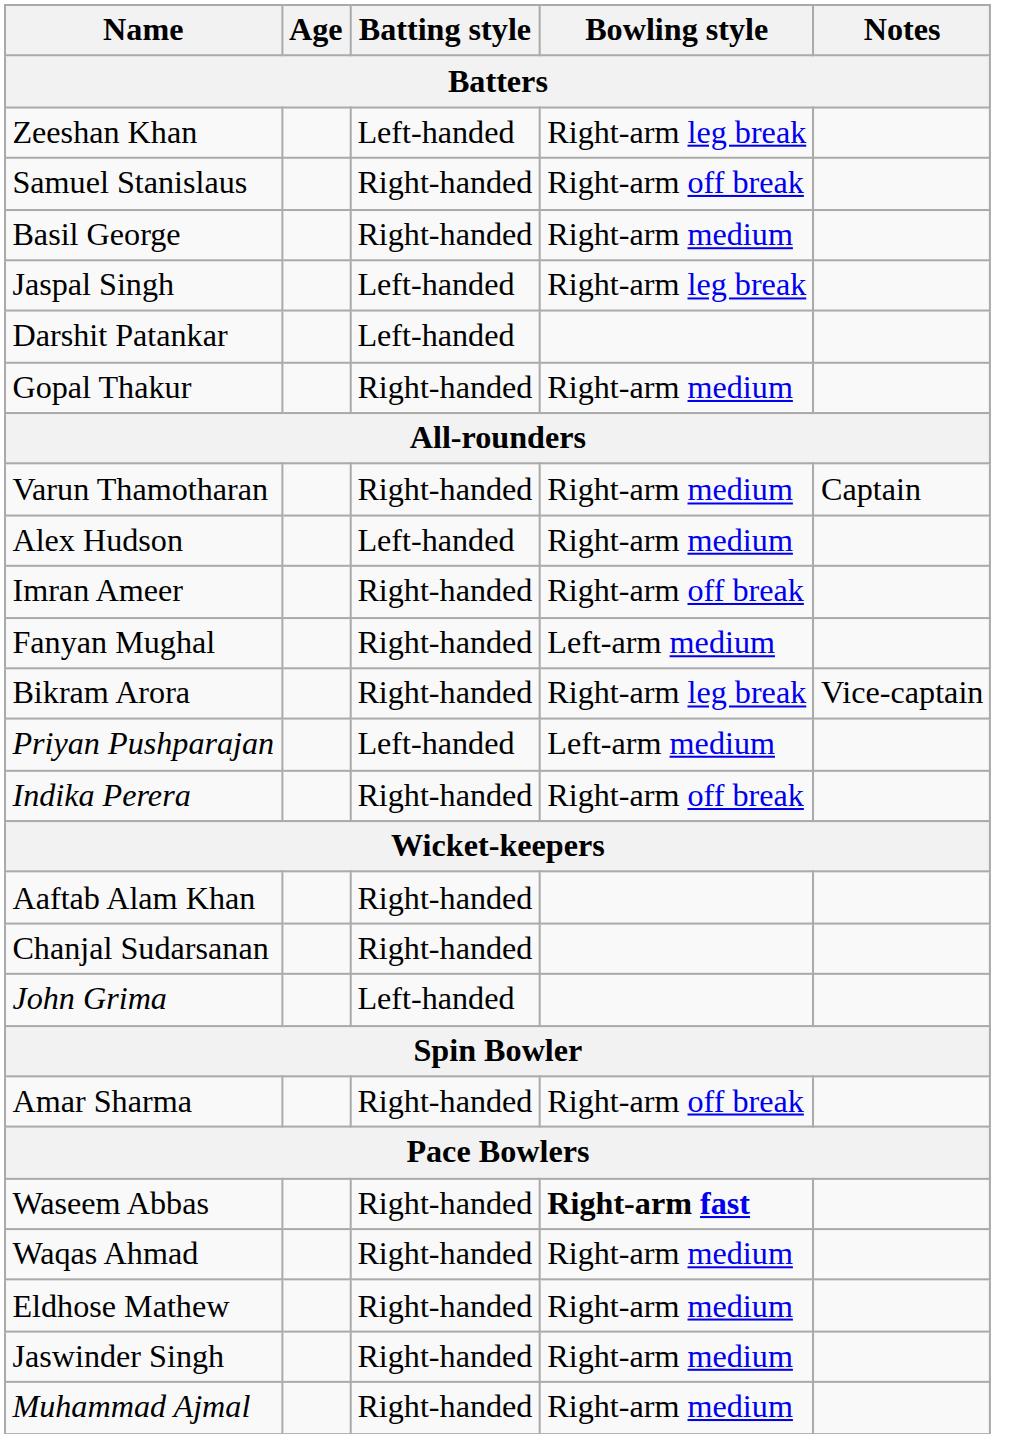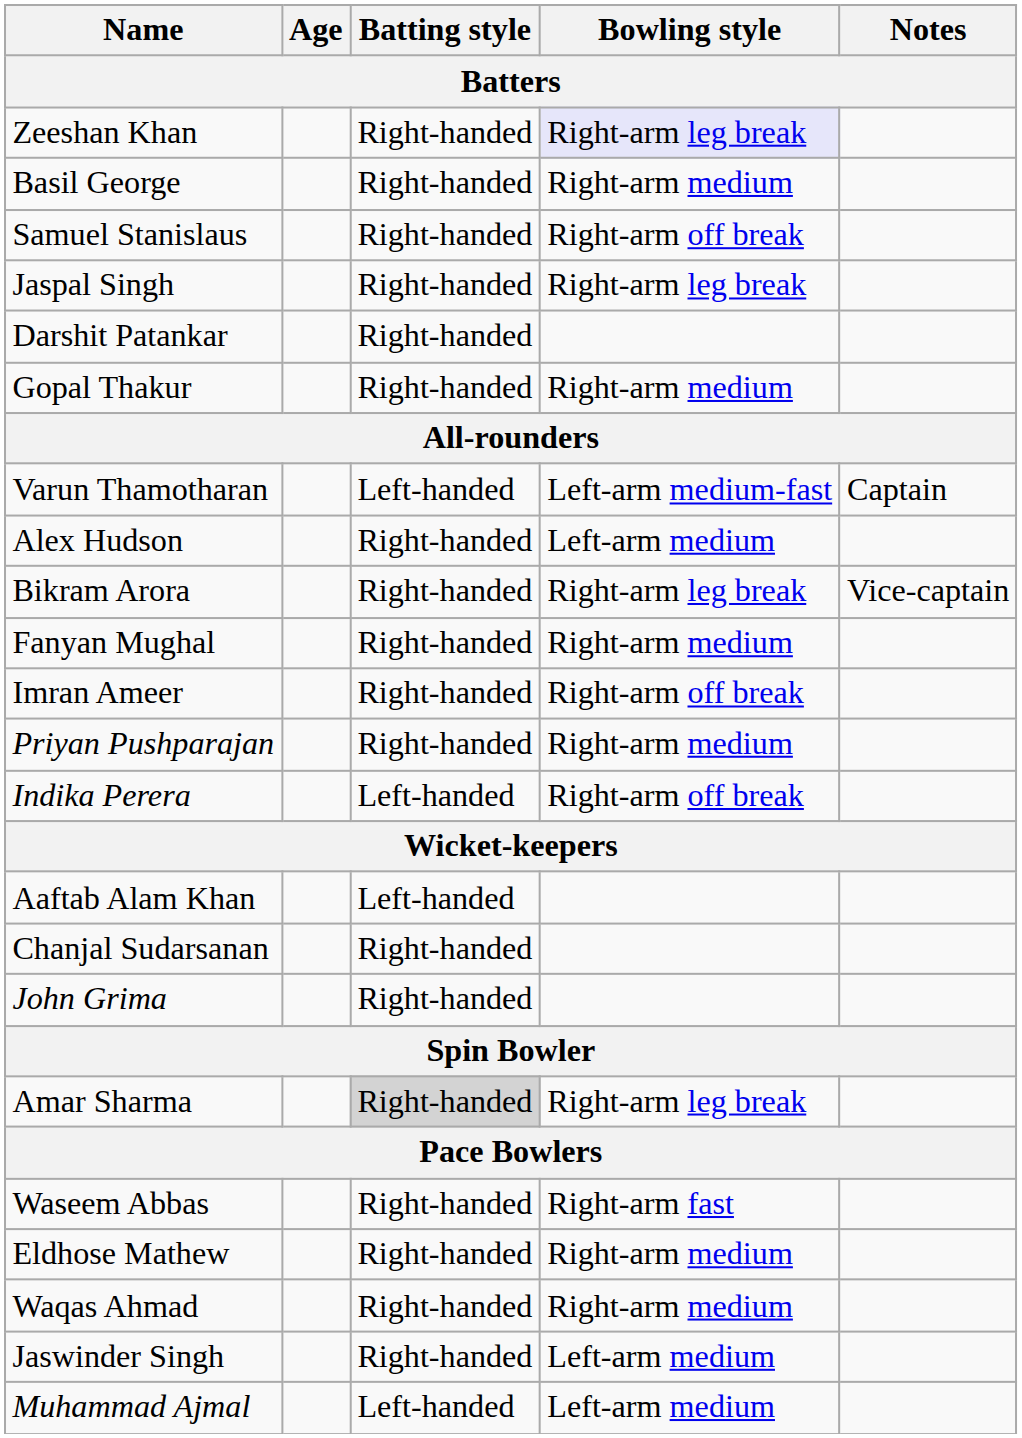(436, 132) Left-handed -> (445, 132) Right-handed
(677, 132) no background -> (677, 132) lavender background
rows swapped: (130, 183) <-> (97, 234)
(436, 285) Left-handed -> (445, 285) Right-handed
(436, 336) Left-handed -> (445, 336) Right-handed
(445, 489) Right-handed -> (436, 489) Left-handed
(670, 489) Right-arm medium -> (690, 489) Left-arm medium-fast
(436, 540) Left-handed -> (445, 540) Right-handed
(670, 540) Right-arm medium -> (661, 540) Left-arm medium
rows swapped: (101, 693) <-> (98, 591)
(661, 642) Left-arm medium -> (670, 642) Right-arm medium
(436, 744) Left-handed -> (445, 744) Right-handed
(661, 744) Left-arm medium -> (670, 744) Right-arm medium
(445, 795) Right-handed -> (436, 795) Left-handed
(445, 897) Right-handed -> (436, 897) Left-handed
(436, 999) Left-handed -> (445, 999) Right-handed
(445, 1101) no background -> (445, 1101) lightgrey background
(676, 1101) Right-arm off break -> (677, 1101) Right-arm leg break
(649, 1203) bold -> (641, 1203) normal
rows swapped: (105, 1254) <-> (121, 1305)
(670, 1356) Right-arm medium -> (661, 1356) Left-arm medium
(445, 1407) Right-handed -> (436, 1407) Left-handed
(670, 1407) Right-arm medium -> (661, 1407) Left-arm medium
